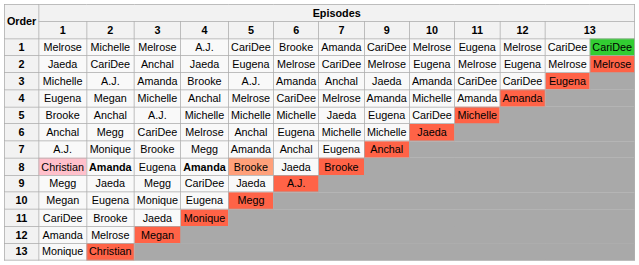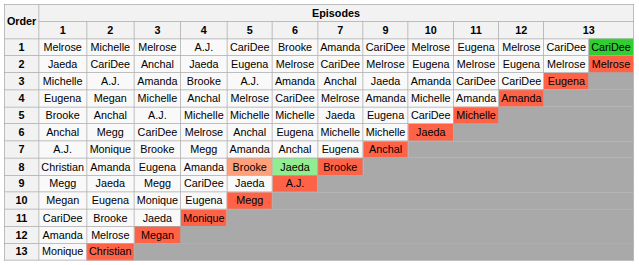(63, 167) pink background -> (63, 167) no background
(110, 167) bold -> (110, 167) normal
(204, 167) bold -> (204, 167) normal
(296, 167) no background -> (295, 167) lightgreen background
